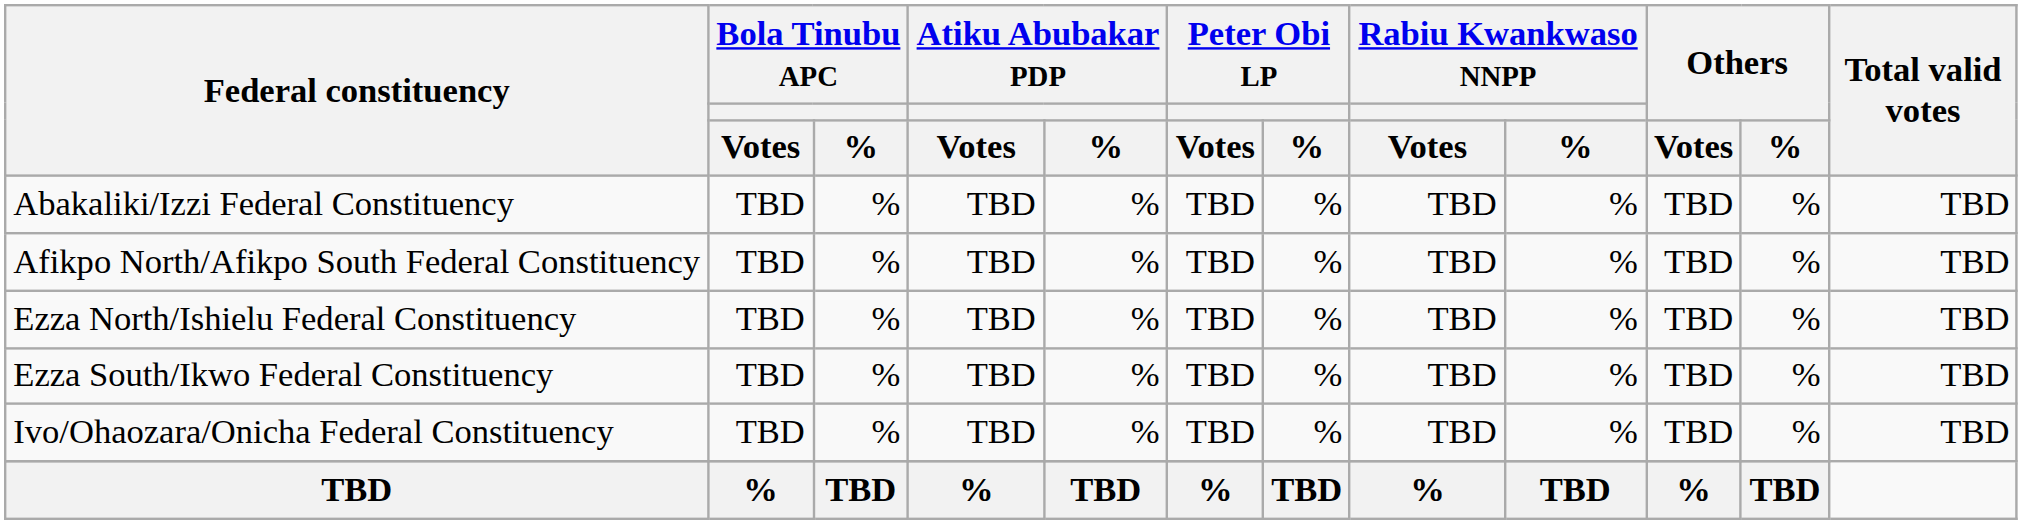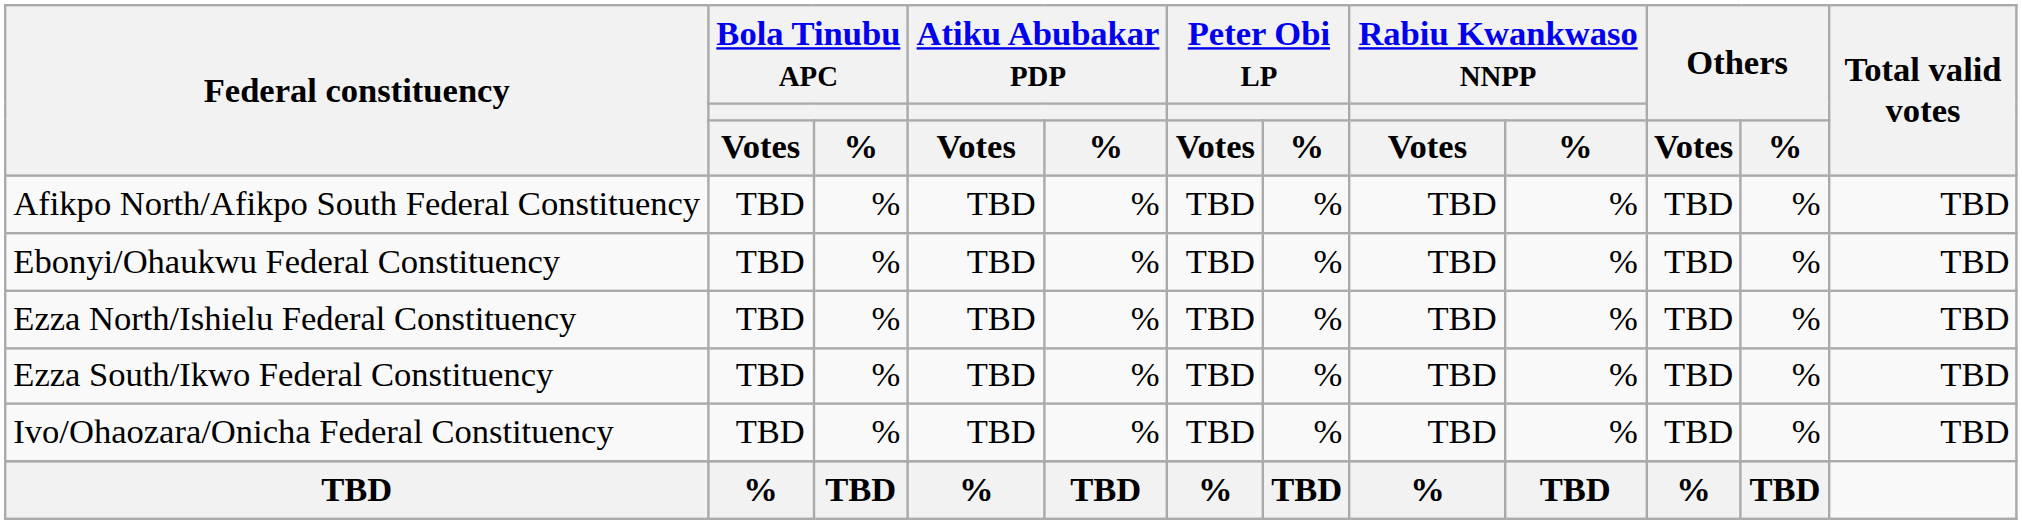- row: (264, 204)
+ row: (287, 261)
